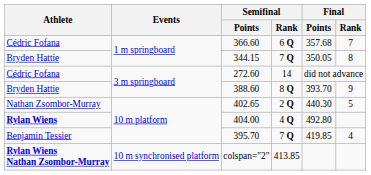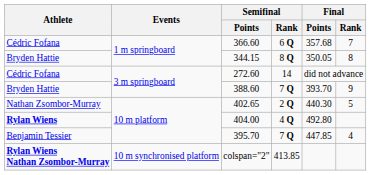(287, 58) 7 Q -> (287, 58) 8 Q
(287, 89) 8 Q -> (287, 89) 7 Q
(319, 136) 419.85 -> (319, 136) 447.85
